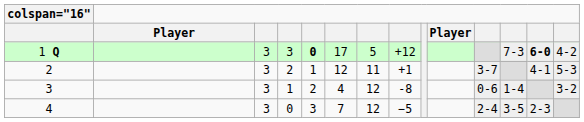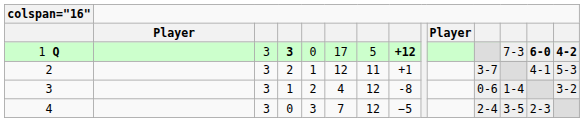(290, 52) normal -> (290, 52) bold
(313, 52) bold -> (313, 52) normal
(405, 52) normal -> (405, 52) bold
(567, 52) normal -> (567, 52) bold
